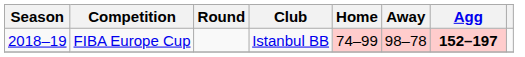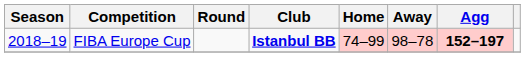(291, 40) normal -> (294, 40) bold
